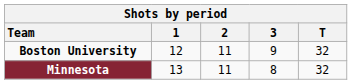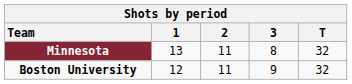rows swapped: (78, 70) <-> (78, 51)
